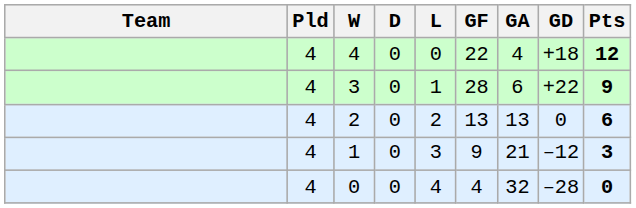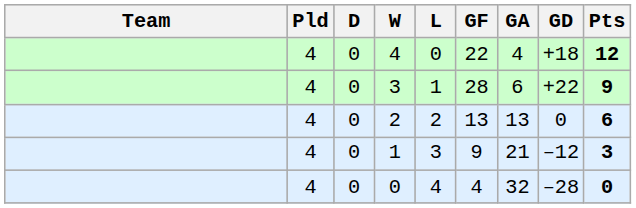columns swapped: (354, 21) <-> (395, 21)
